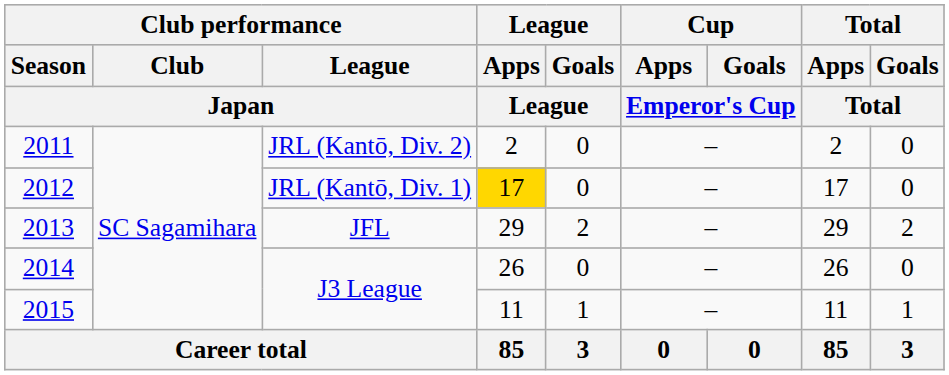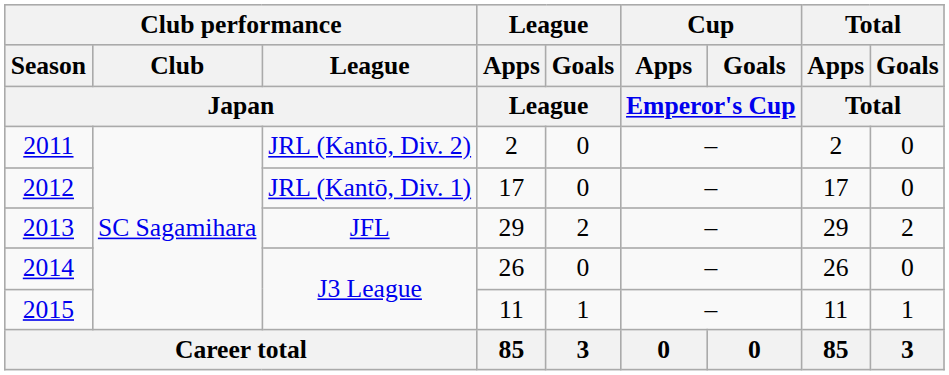(511, 187) gold background -> (511, 187) no background
